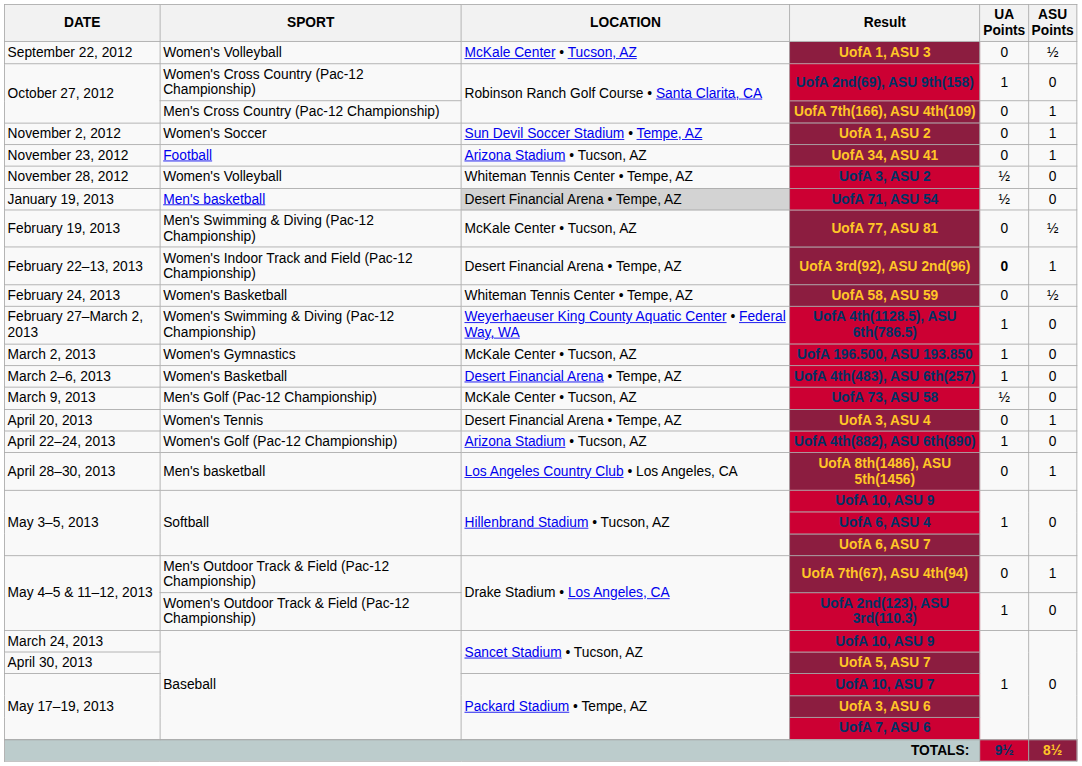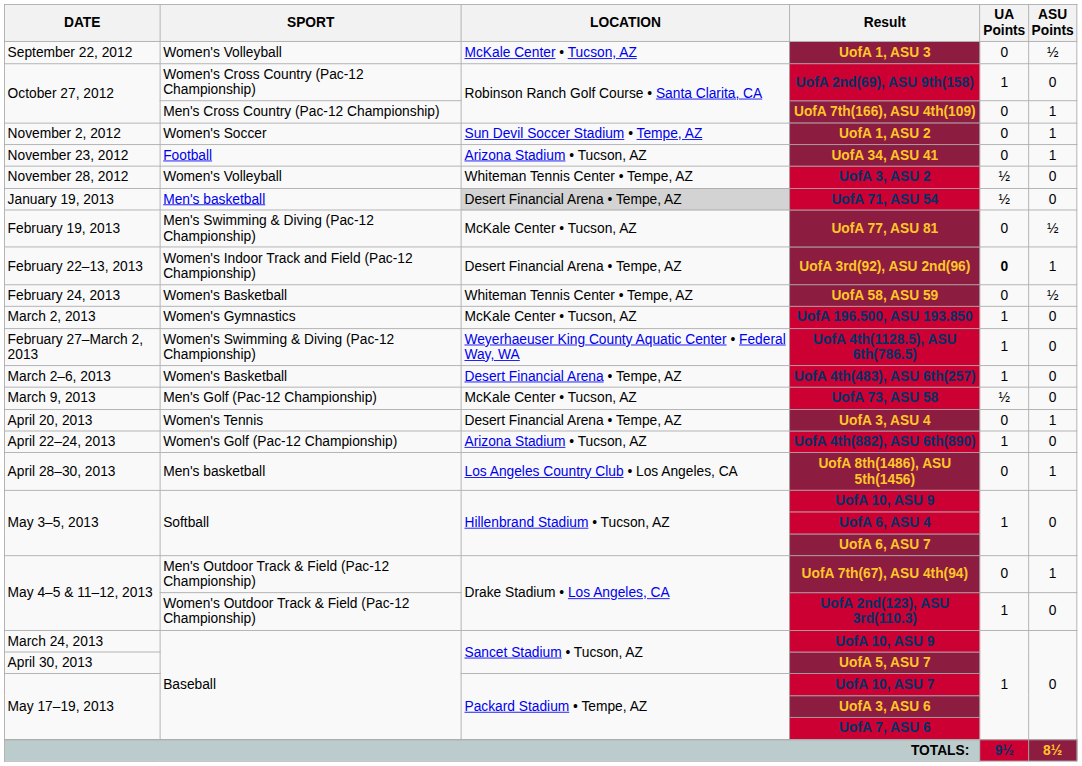rows swapped: (52, 354) <-> (75, 325)
